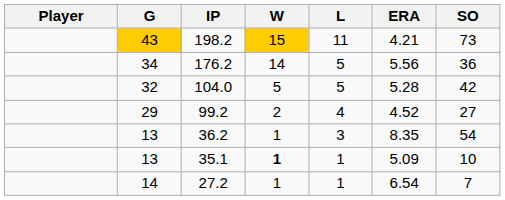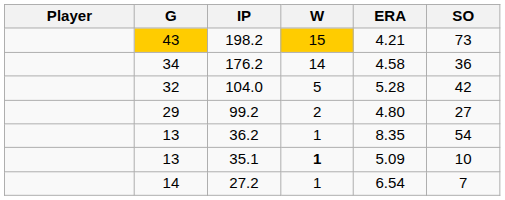- column: (341, 16)
(404, 64) 5.56 -> (390, 64) 4.58
(404, 111) 4.52 -> (390, 111) 4.80
